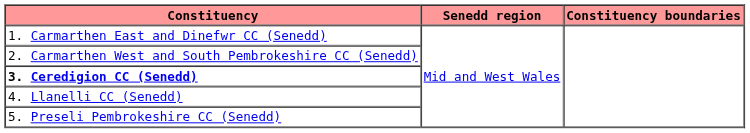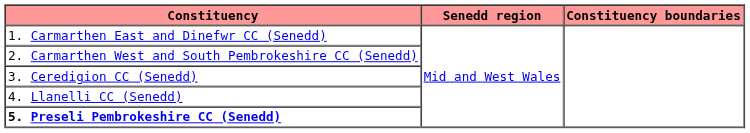(103, 76) bold -> (103, 76) normal
(145, 117) normal -> (145, 117) bold
